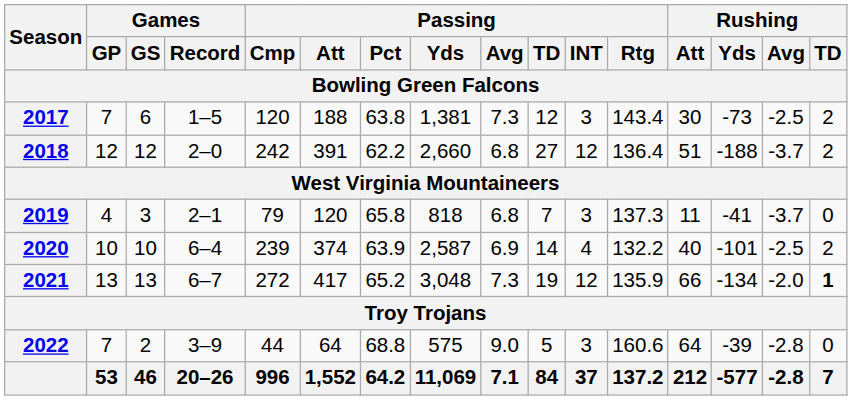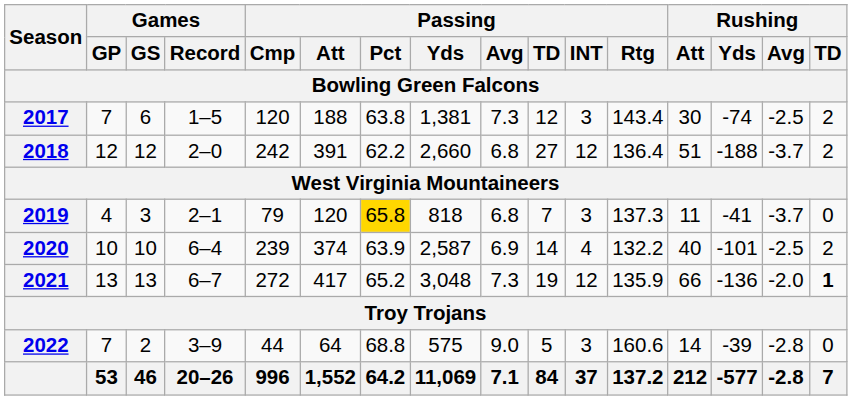(737, 118) -73 -> (737, 118) -74
(385, 215) no background -> (385, 215) gold background
(737, 280) -134 -> (737, 280) -136
(690, 345) 64 -> (690, 345) 14
